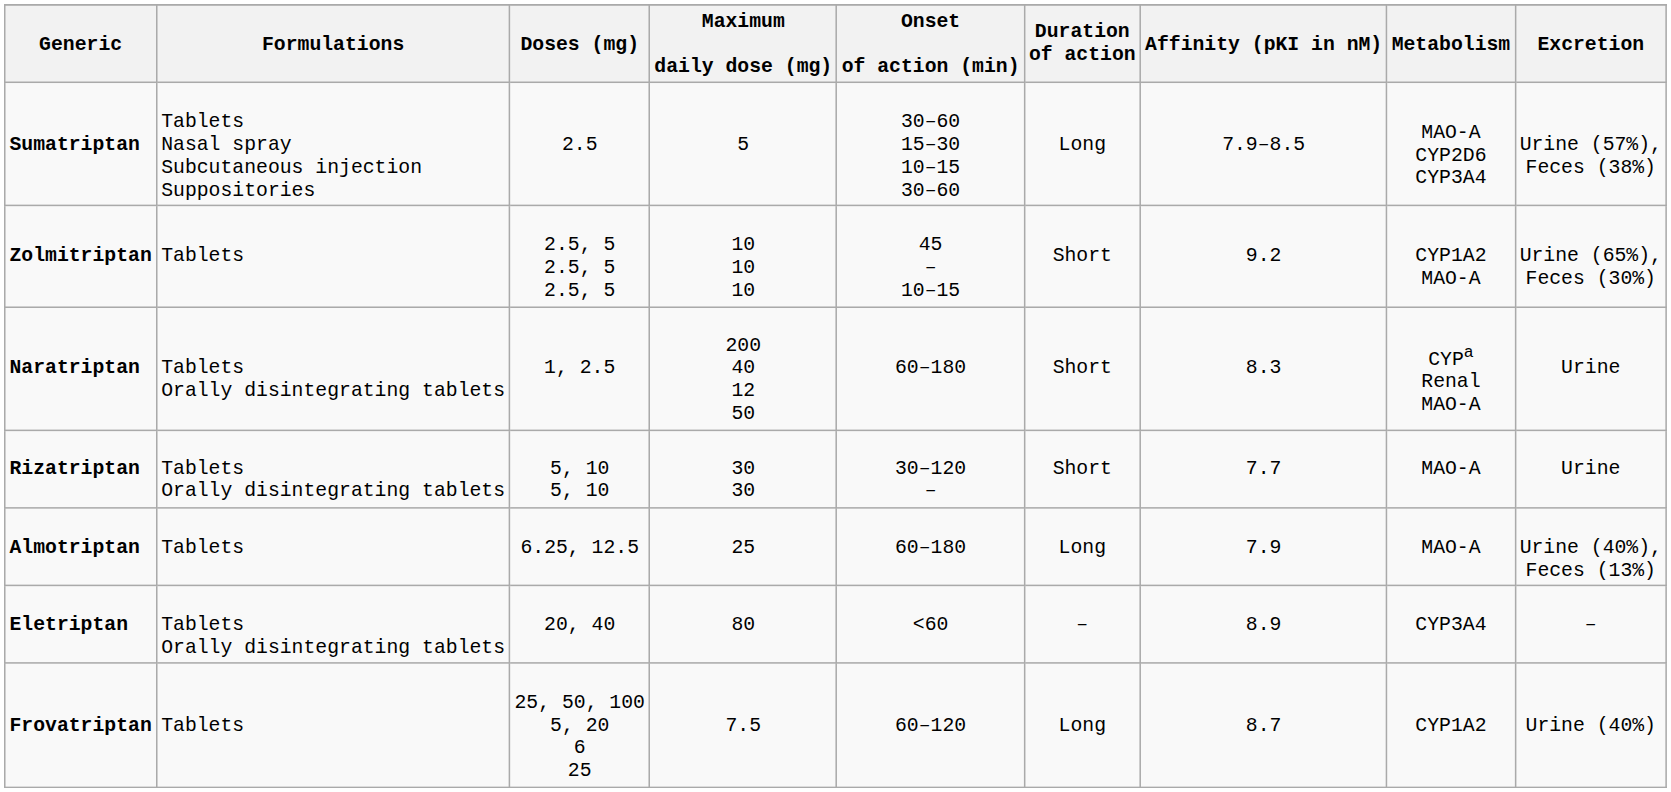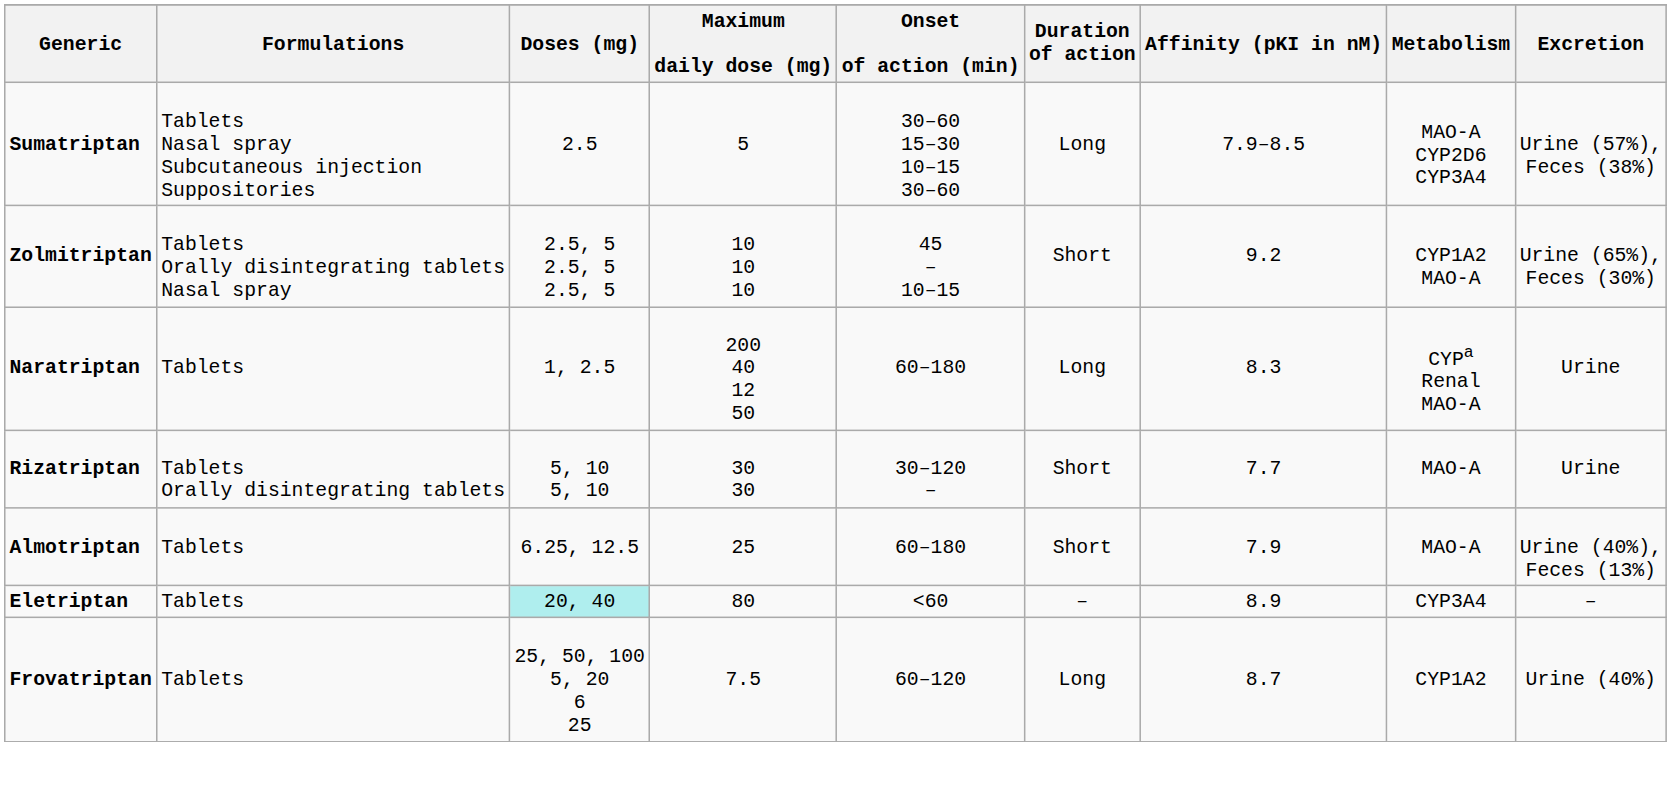(203, 256) Tablets -> (333, 268) Tablets Orally disintegrating tablets Nasal spray
(333, 380) Tablets Orally disintegrating tablets -> (203, 368) Tablets
(1082, 368) Short -> (1082, 368) Long
(1082, 547) Long -> (1082, 547) Short
(333, 636) Tablets Orally disintegrating tablets -> (203, 602) Tablets
(580, 624) no background -> (580, 602) paleturquoise background
